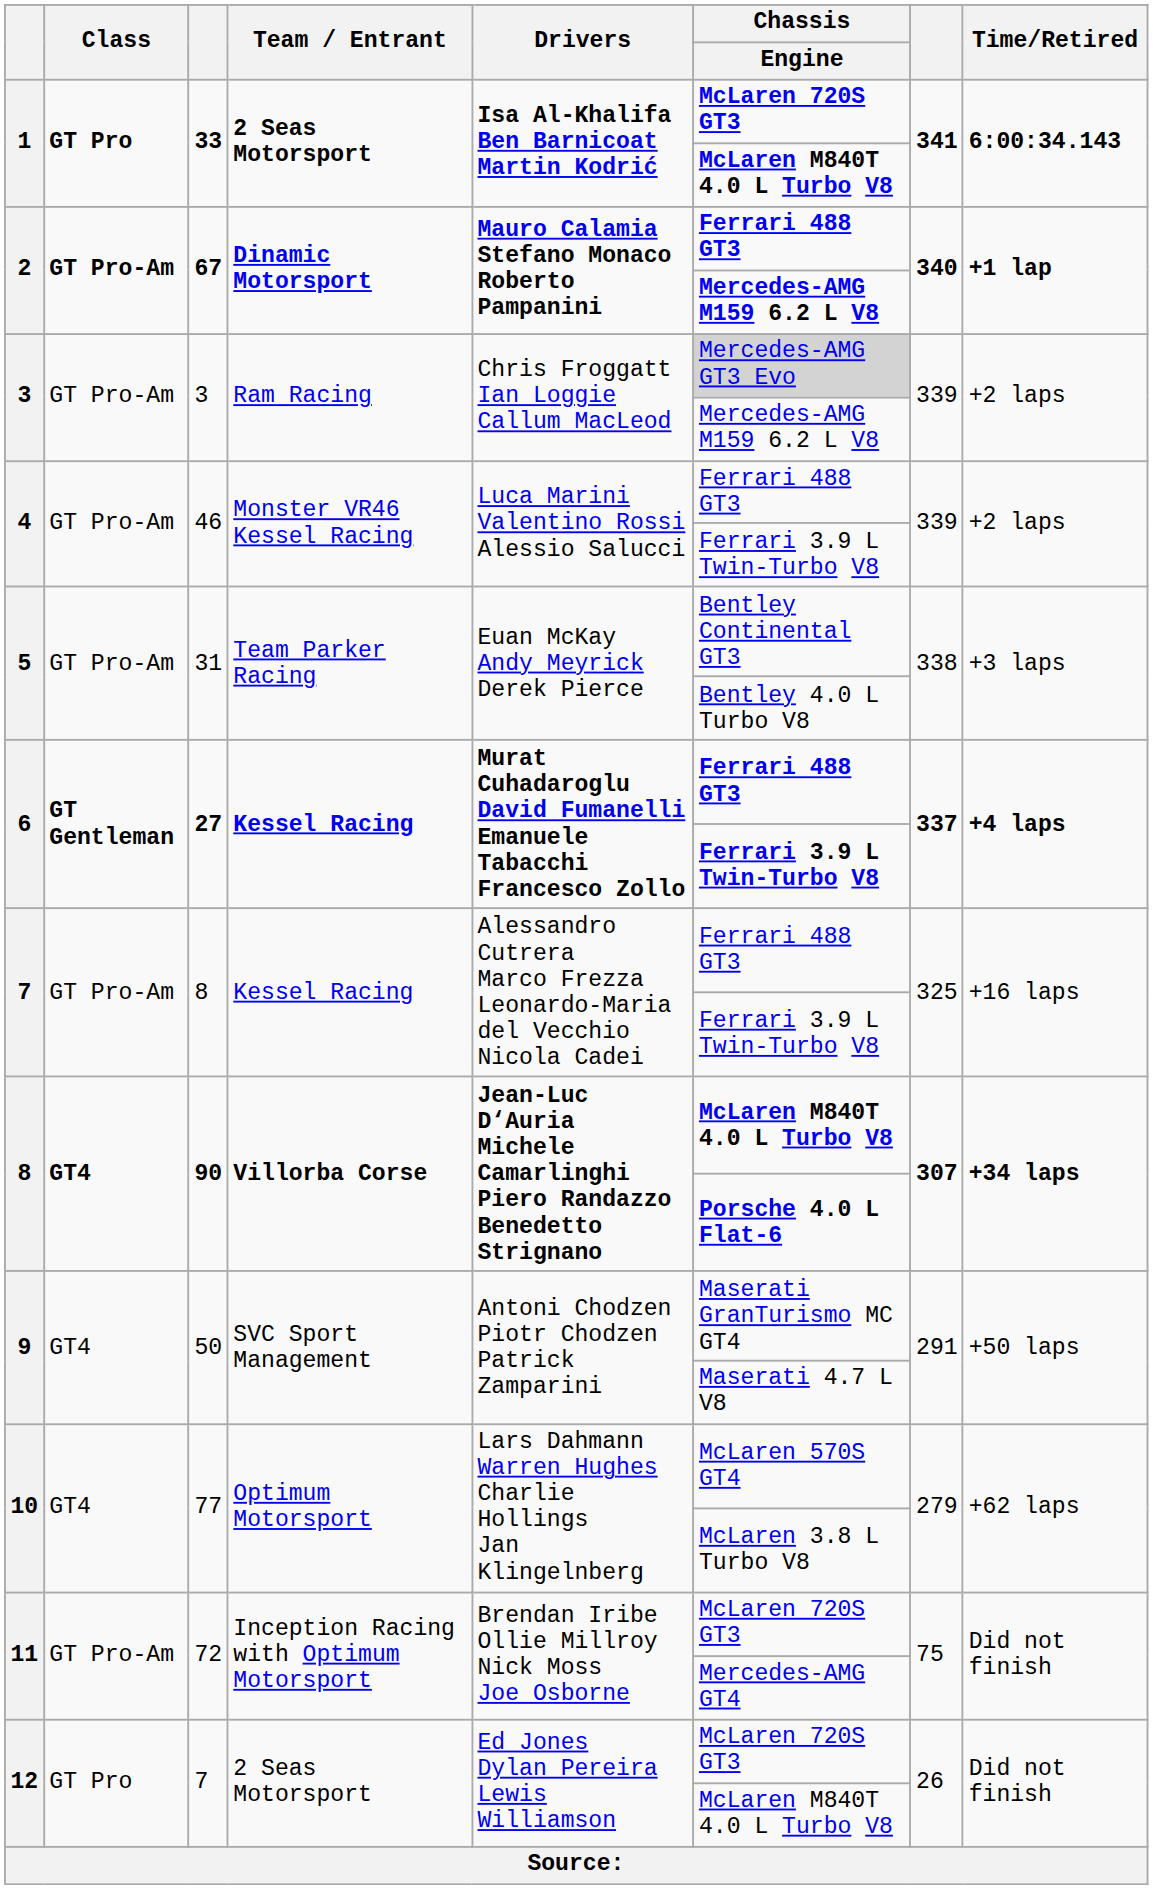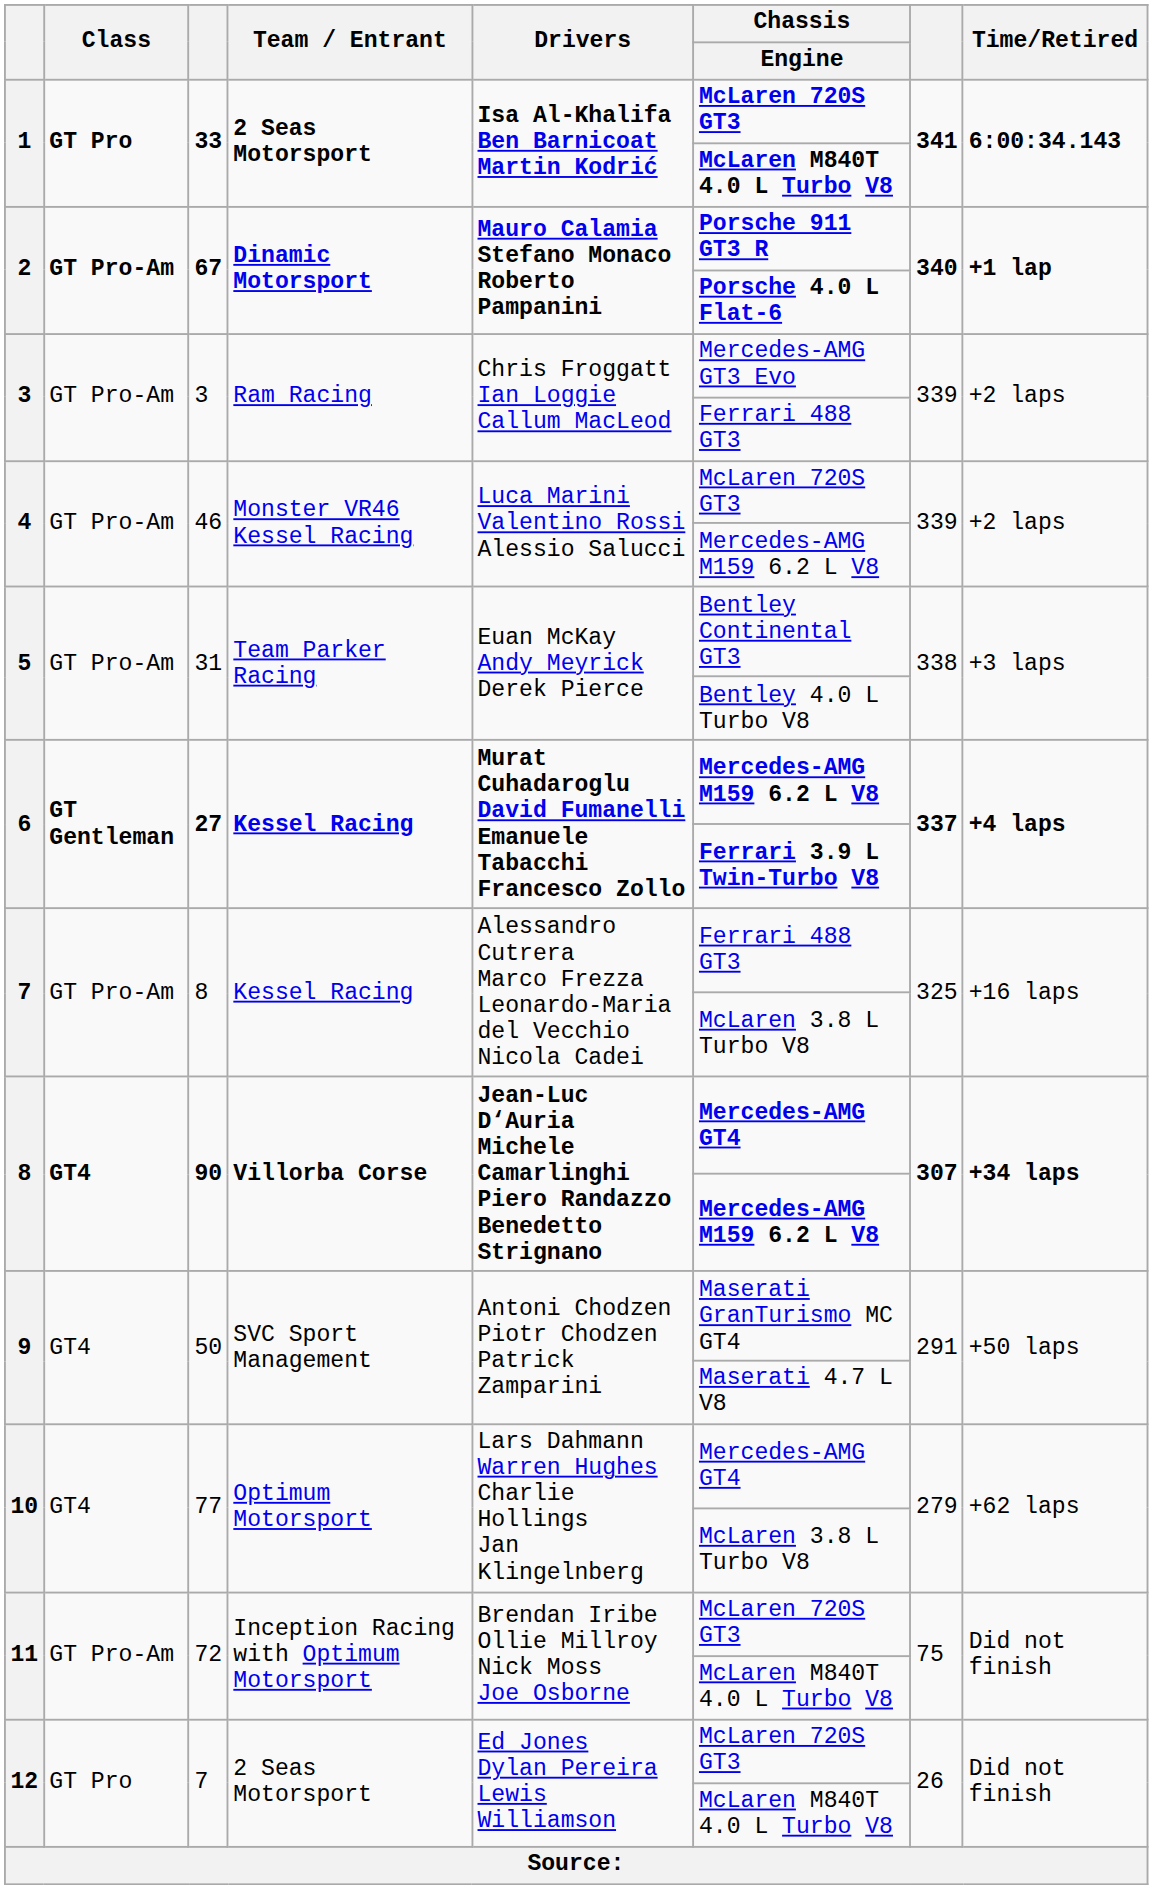(775, 239) Ferrari 488 GT3 -> (775, 239) Porsche 911 GT3 R
(789, 302) Mercedes-AMG M159 6.2 L V8 -> (789, 302) Porsche 4.0 L Flat-6
(782, 365) lightgrey background -> (782, 365) no background
(789, 429) Mercedes-AMG M159 6.2 L V8 -> (775, 429) Ferrari 488 GT3
(775, 492) Ferrari 488 GT3 -> (782, 492) McLaren 720S GT3
(789, 556) Ferrari 3.9 L Twin-Turbo V8 -> (789, 556) Mercedes-AMG M159 6.2 L V8
(775, 783) Ferrari 488 GT3 -> (789, 783) Mercedes-AMG M159 6.2 L V8
(789, 1035) Ferrari 3.9 L Twin-Turbo V8 -> (789, 1035) McLaren 3.8 L Turbo V8
(796, 1126) McLaren M840T 4.0 L Turbo V8 -> (782, 1126) Mercedes-AMG GT4
(789, 1223) Porsche 4.0 L Flat-6 -> (789, 1223) Mercedes-AMG M159 6.2 L V8
(782, 1467) McLaren 570S GT4 -> (782, 1467) Mercedes-AMG GT4
(782, 1688) Mercedes-AMG GT4 -> (796, 1688) McLaren M840T 4.0 L Turbo V8
